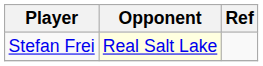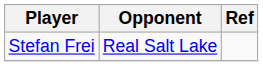(160, 46) lightyellow background -> (160, 46) no background
